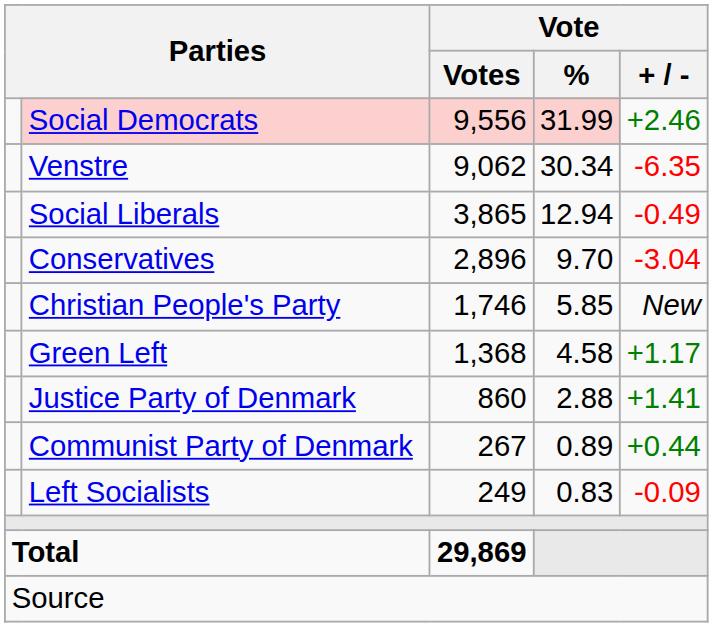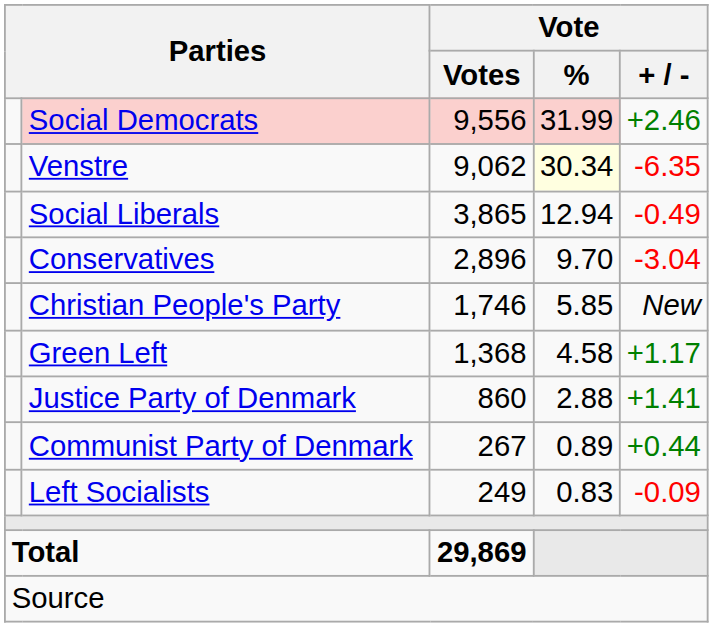(577, 167) no background -> (577, 167) lightyellow background
